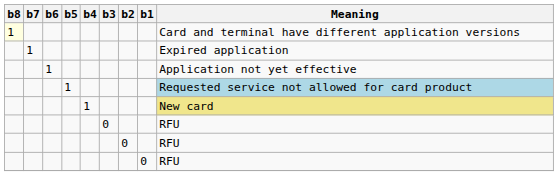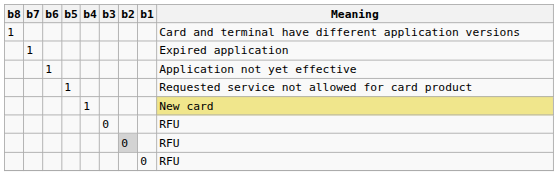(11, 32) lightyellow background -> (11, 32) no background
(316, 87) lightblue background -> (316, 87) no background
(125, 143) no background -> (125, 143) lightgrey background
